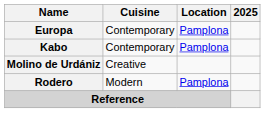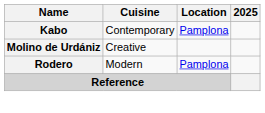- row: (54, 30)
